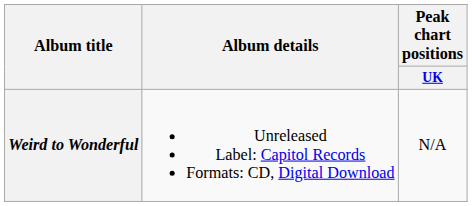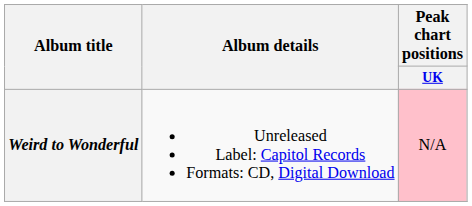(433, 145) no background -> (433, 145) pink background
